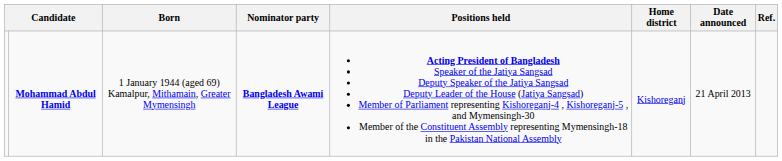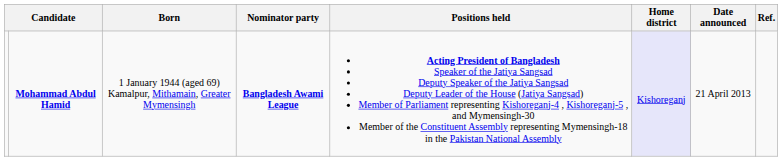(661, 99) no background -> (661, 99) lavender background
